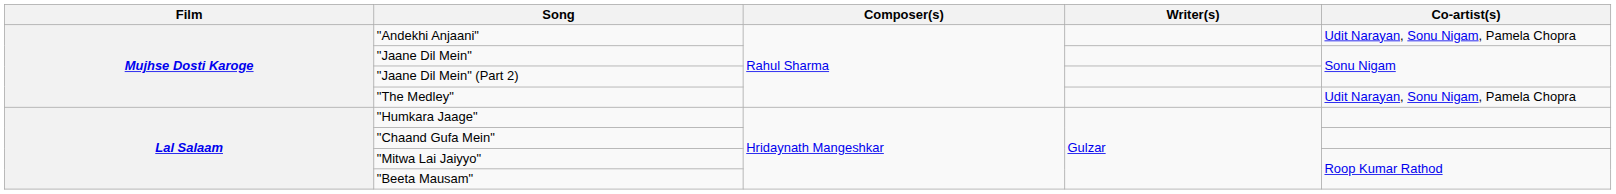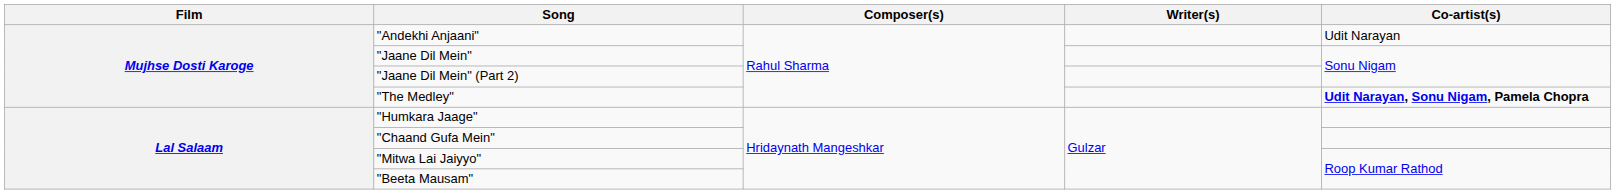(1450, 35) Udit Narayan, Sonu Nigam, Pamela Chopra -> (1362, 35) Udit Narayan
(1450, 96) normal -> (1457, 96) bold
